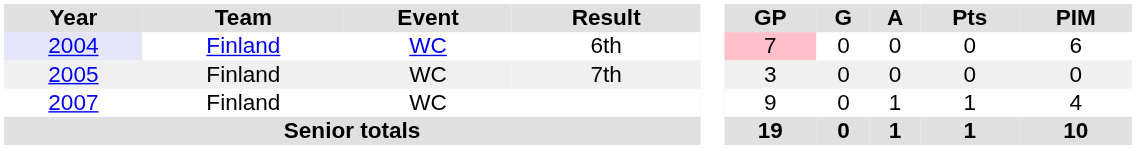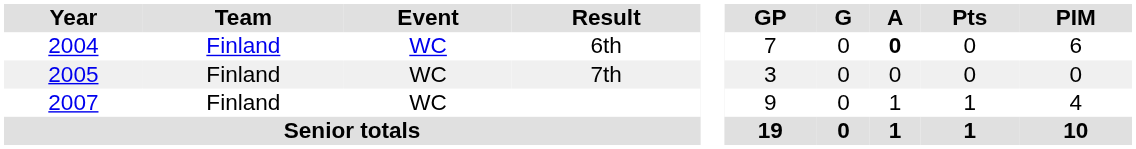(73, 46) lavender background -> (73, 46) no background
(770, 46) pink background -> (770, 46) no background
(895, 46) normal -> (895, 46) bold
